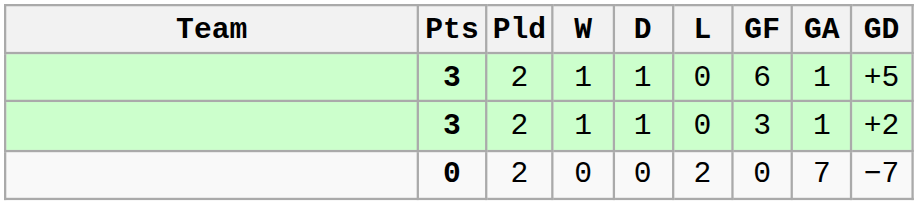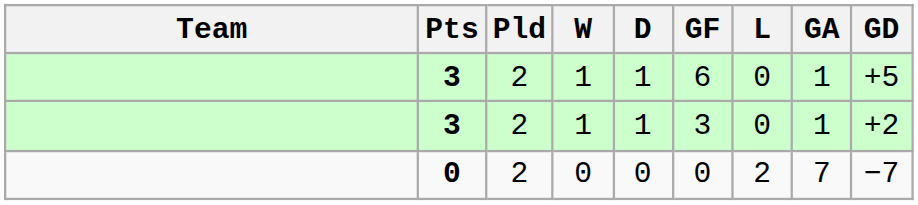columns swapped: (702, 29) <-> (762, 29)
